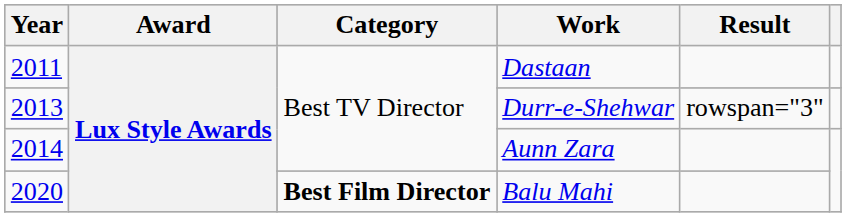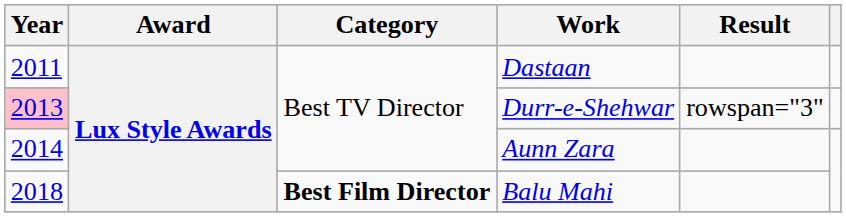(37, 107) no background -> (37, 107) pink background
(37, 190) 2020 -> (37, 190) 2018
